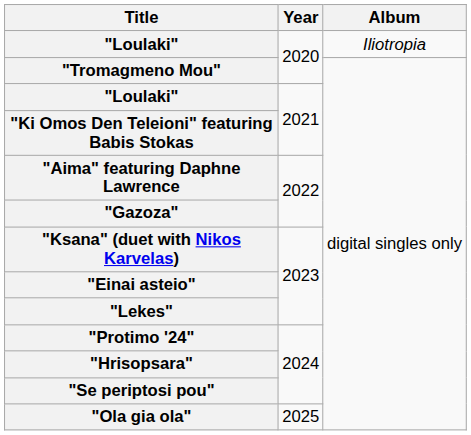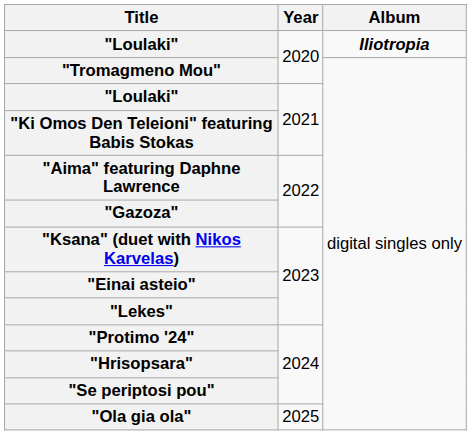(394, 44) normal -> (394, 44) bold
